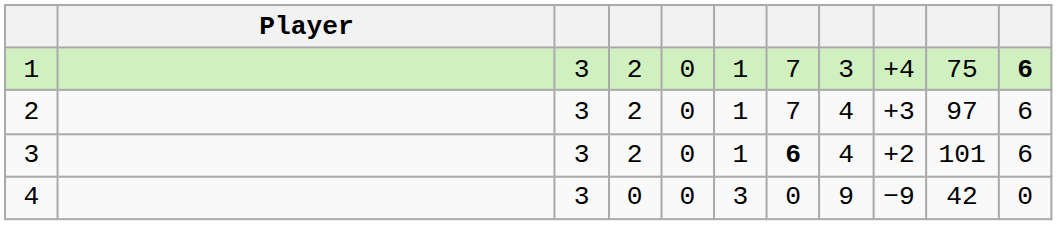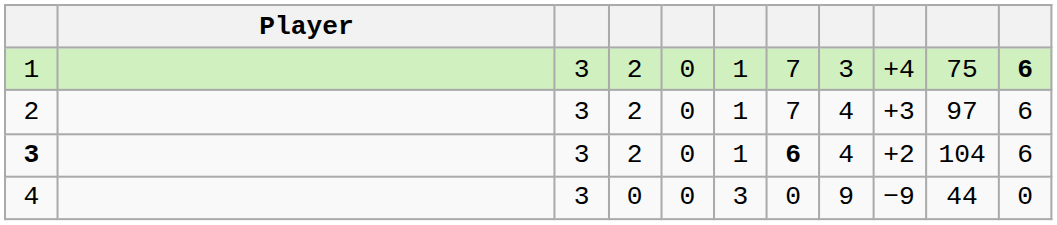(31, 155) normal -> (31, 155) bold
(962, 155) 101 -> (962, 155) 104
(962, 198) 42 -> (962, 198) 44
